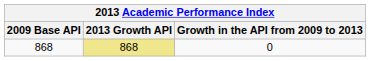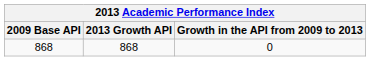(129, 47) khaki background -> (129, 47) no background
